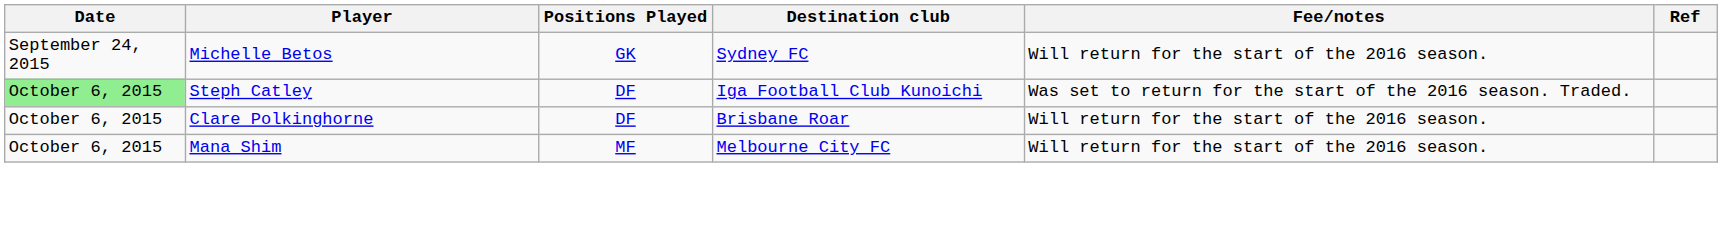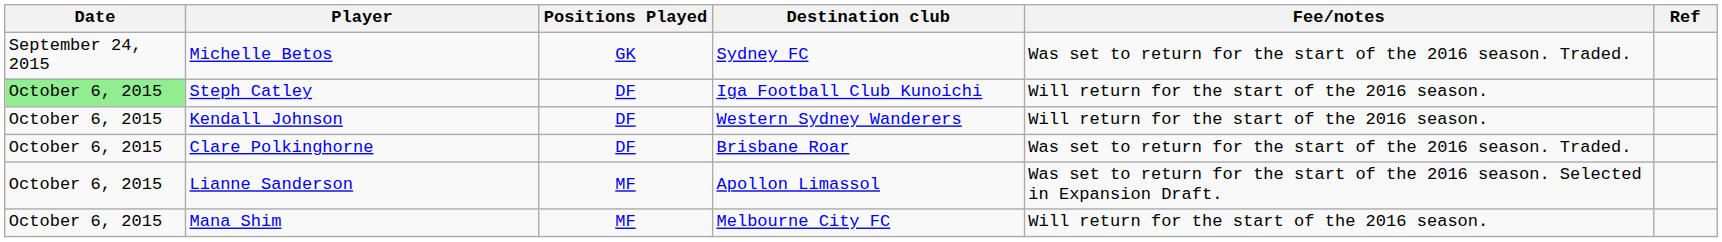(1258, 56) Will return for the start of the 2016 season. -> (1330, 56) Was set to return for the start of the 2016 season. Traded.
(1330, 93) Was set to return for the start of the 2016 season. Traded. -> (1258, 93) Will return for the start of the 2016 season.
+ row: (266, 121)
(1258, 121) Will return for the start of the 2016 season. -> (1330, 148) Was set to return for the start of the 2016 season. Traded.
+ row: (271, 185)
